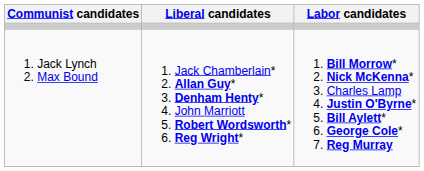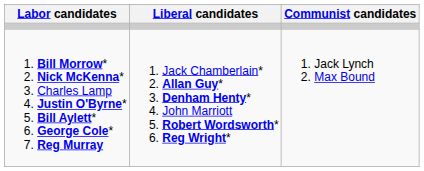columns swapped: (356, 14) <-> (73, 14)
